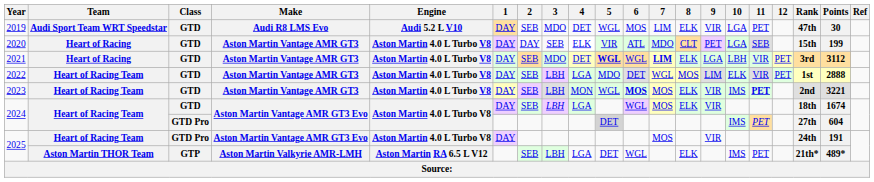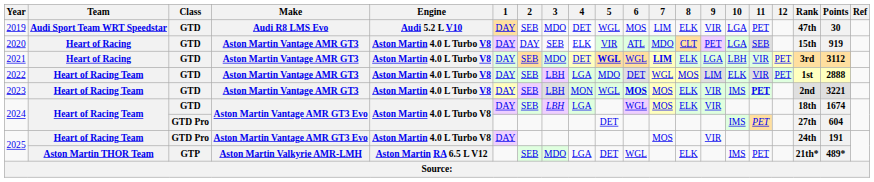(836, 43) 199 -> (836, 43) 919
(609, 121) lightgrey background -> (609, 121) no background
(555, 153) LBH -> (555, 153) MDO
